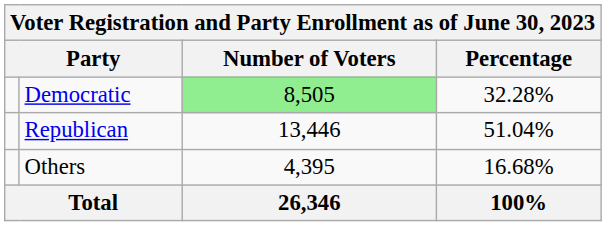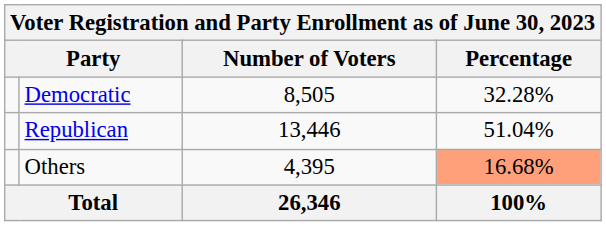(309, 94) lightgreen background -> (309, 94) no background
(519, 166) no background -> (519, 166) lightsalmon background
